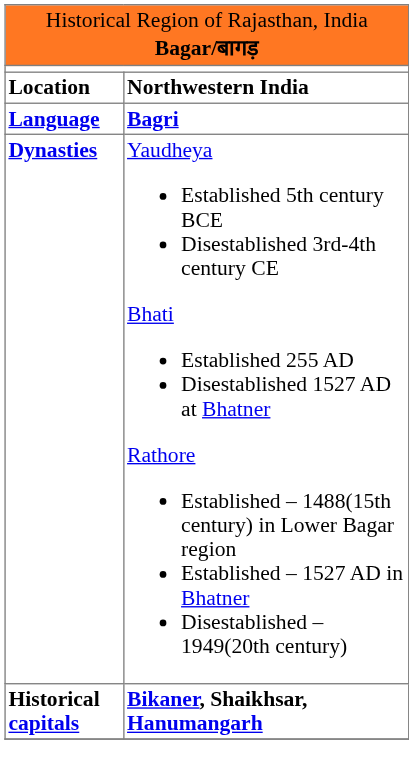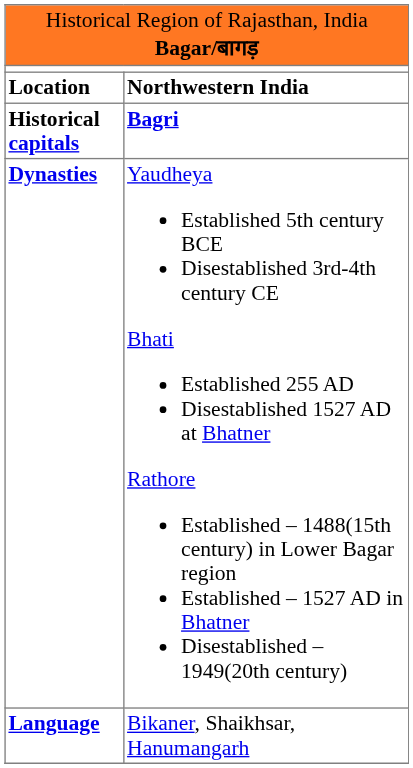(54, 118) Language -> (54, 130) Historical capitals
(54, 711) Historical capitals -> (54, 723) Language
(217, 711) bold -> (211, 735) normal
